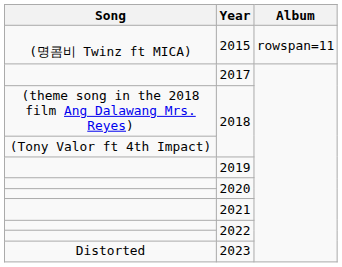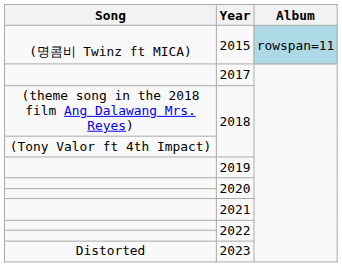(295, 45) no background -> (295, 45) lightblue background
